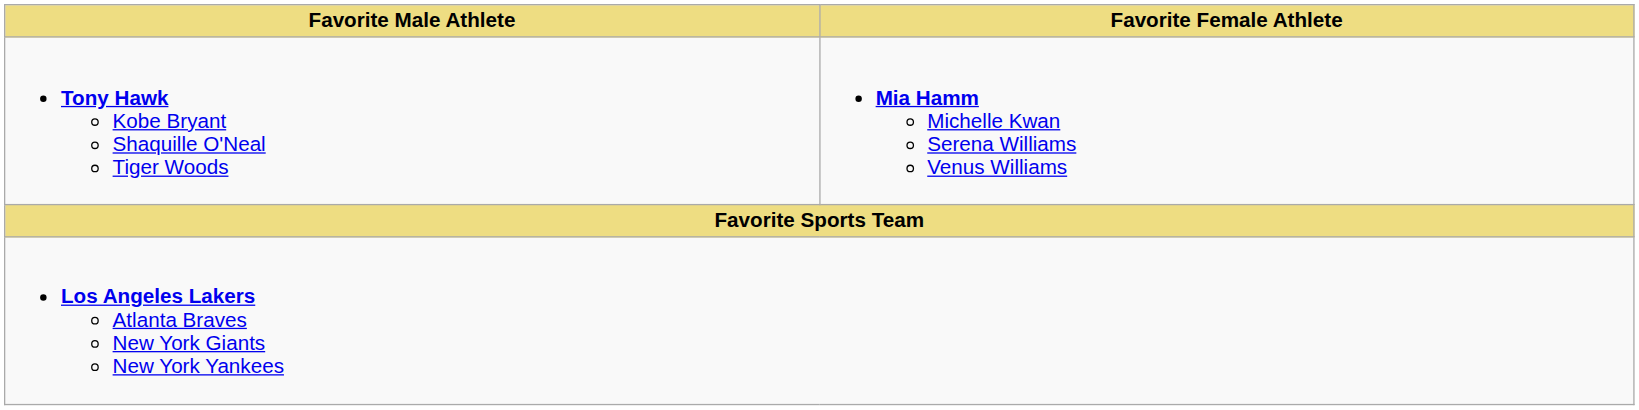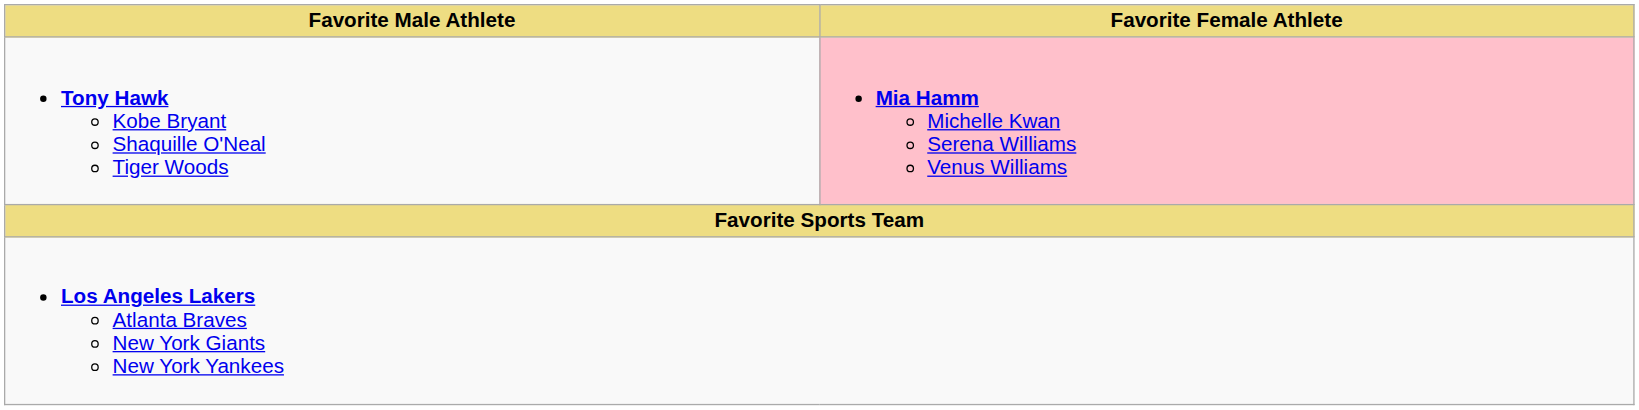(1227, 132) no background -> (1227, 132) pink background
